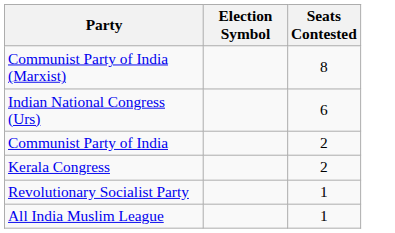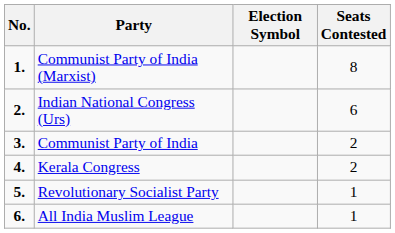+ column: (19, 25)
